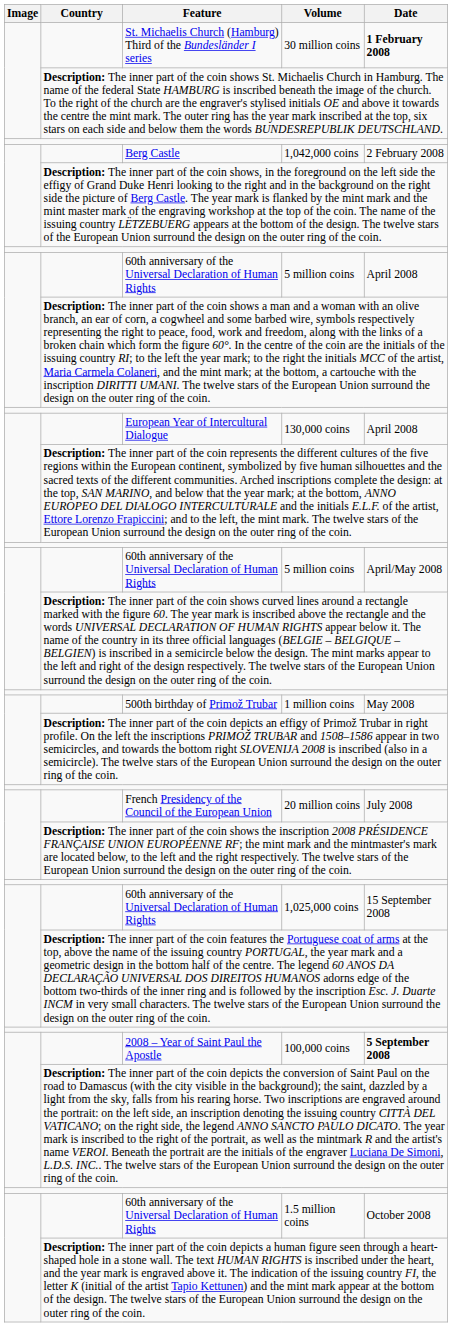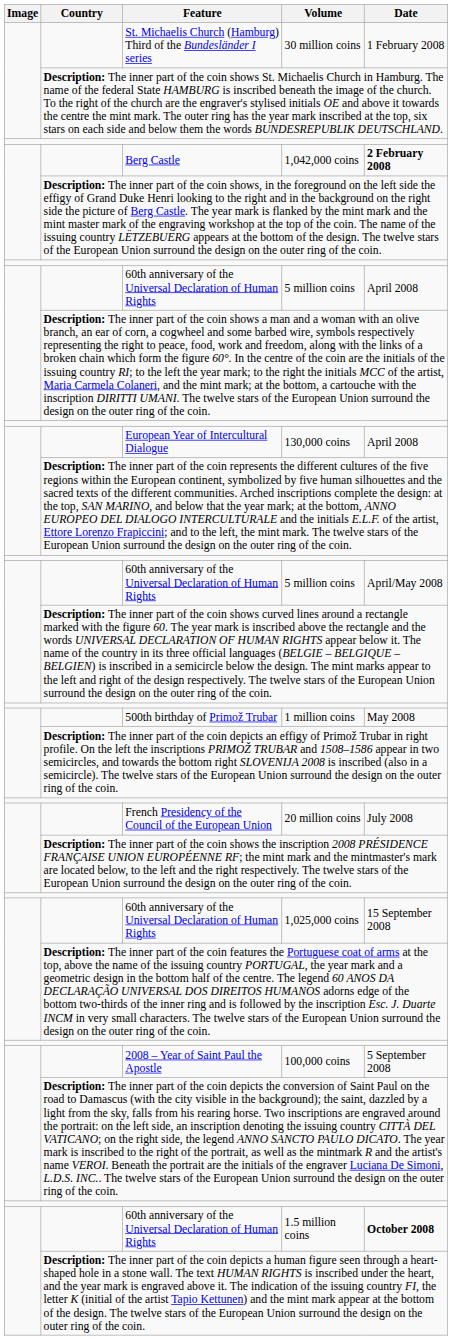(395, 45) bold -> (406, 45) normal
(405, 153) normal -> (395, 160) bold
(398, 1048) bold -> (396, 1061) normal
(399, 1215) normal -> (401, 1228) bold
